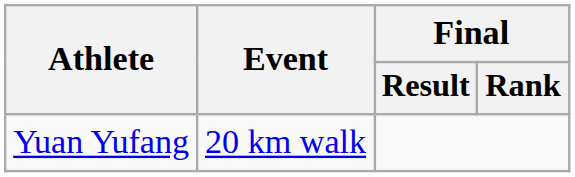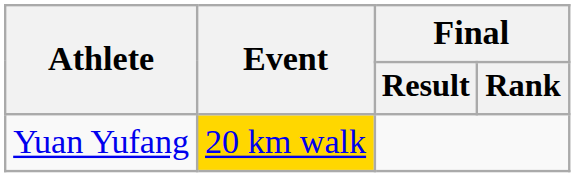(286, 142) no background -> (286, 142) gold background
